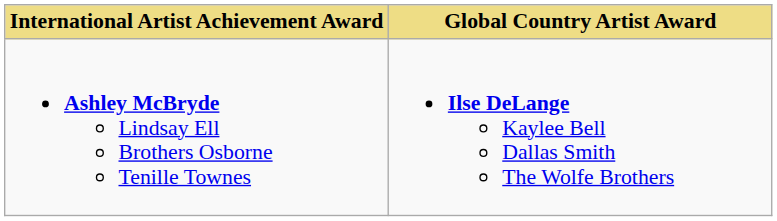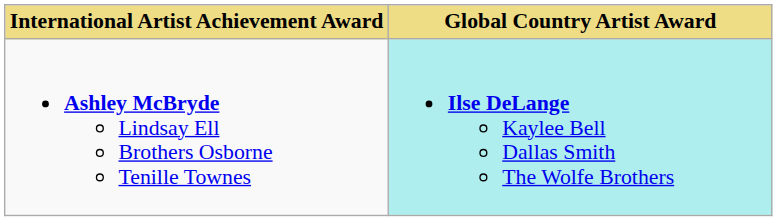(580, 139) no background -> (580, 139) paleturquoise background
